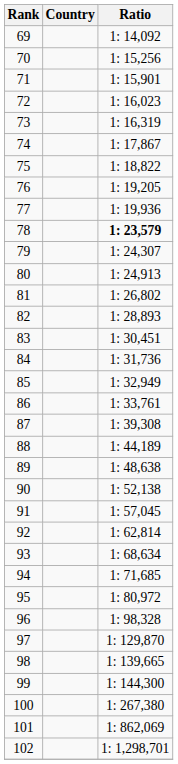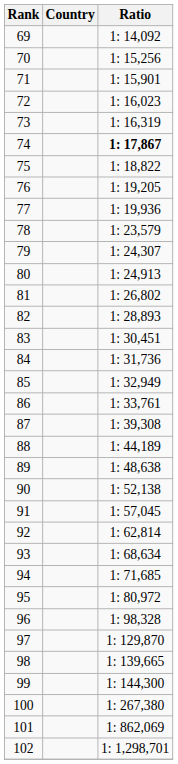(135, 144) normal -> (135, 144) bold
(135, 230) bold -> (135, 230) normal
